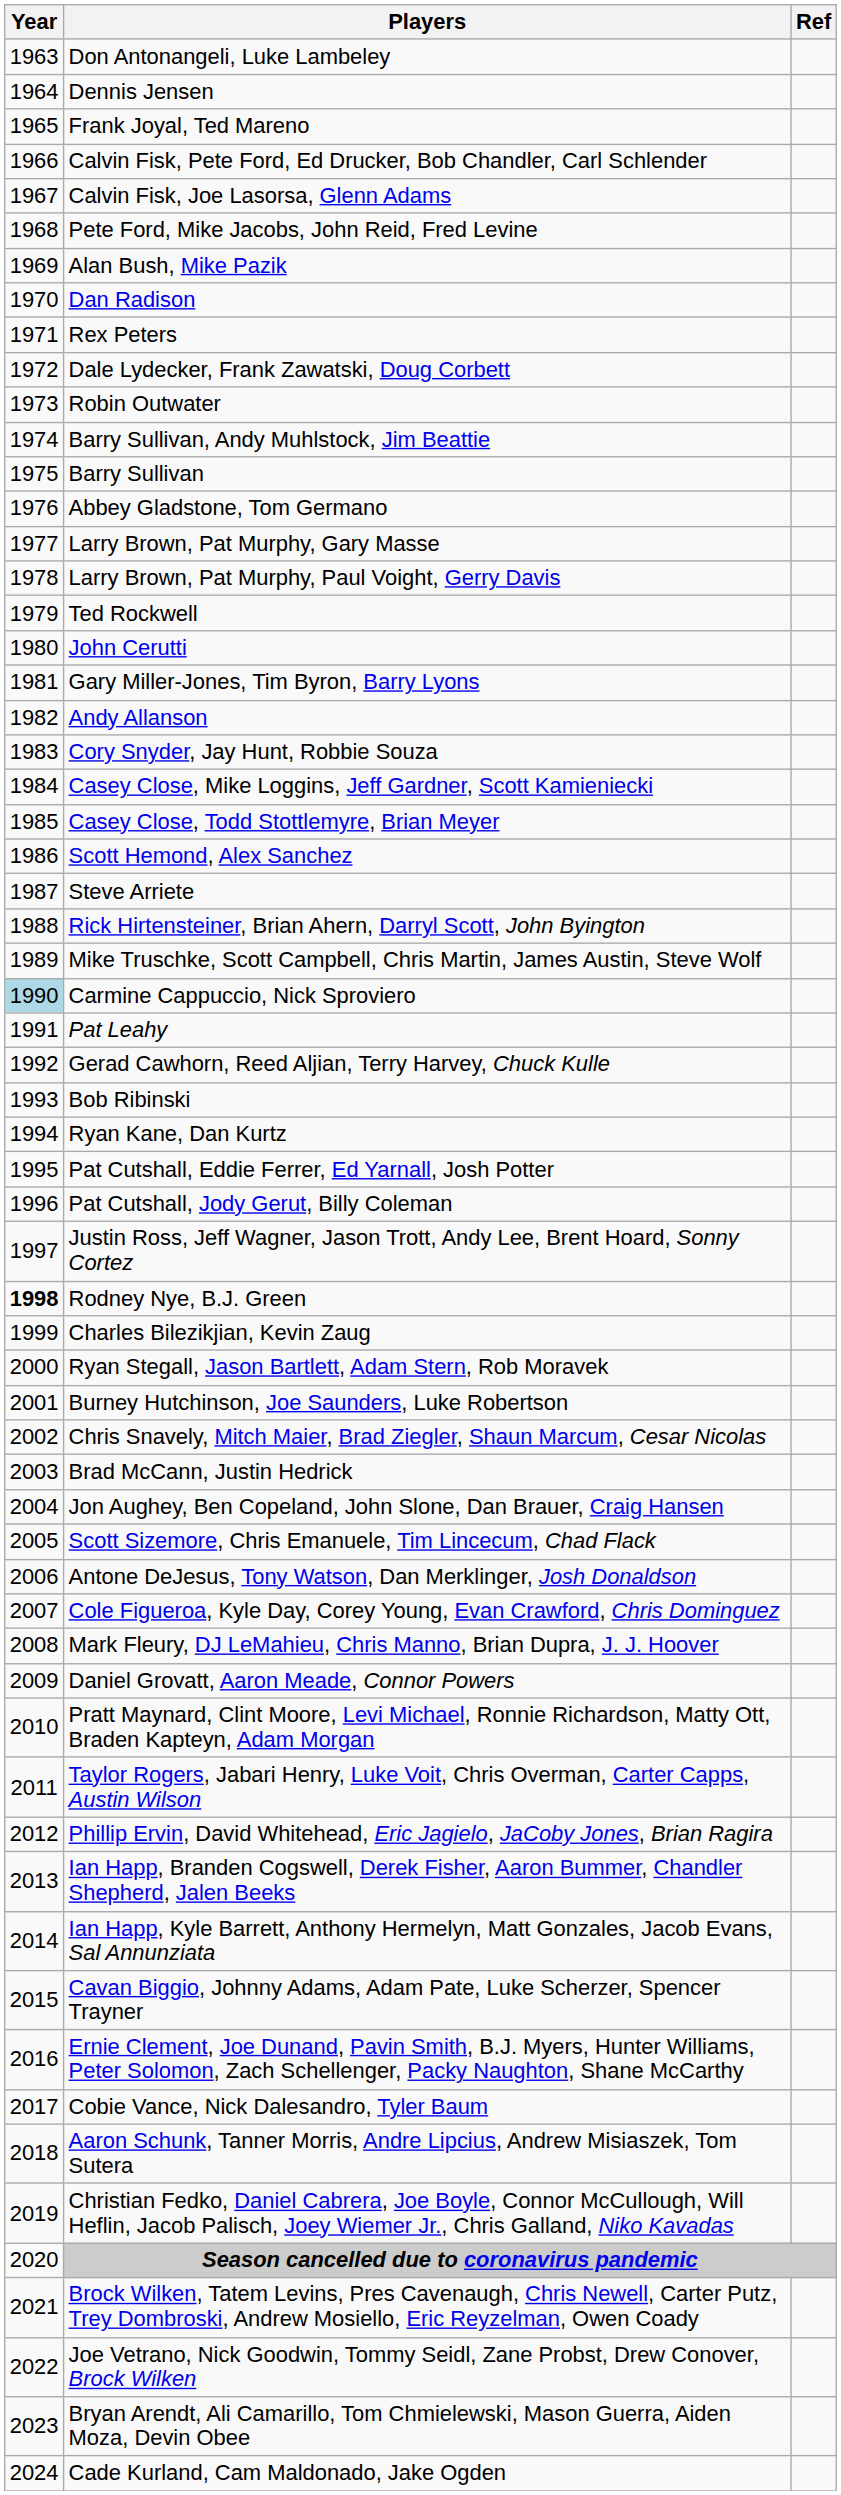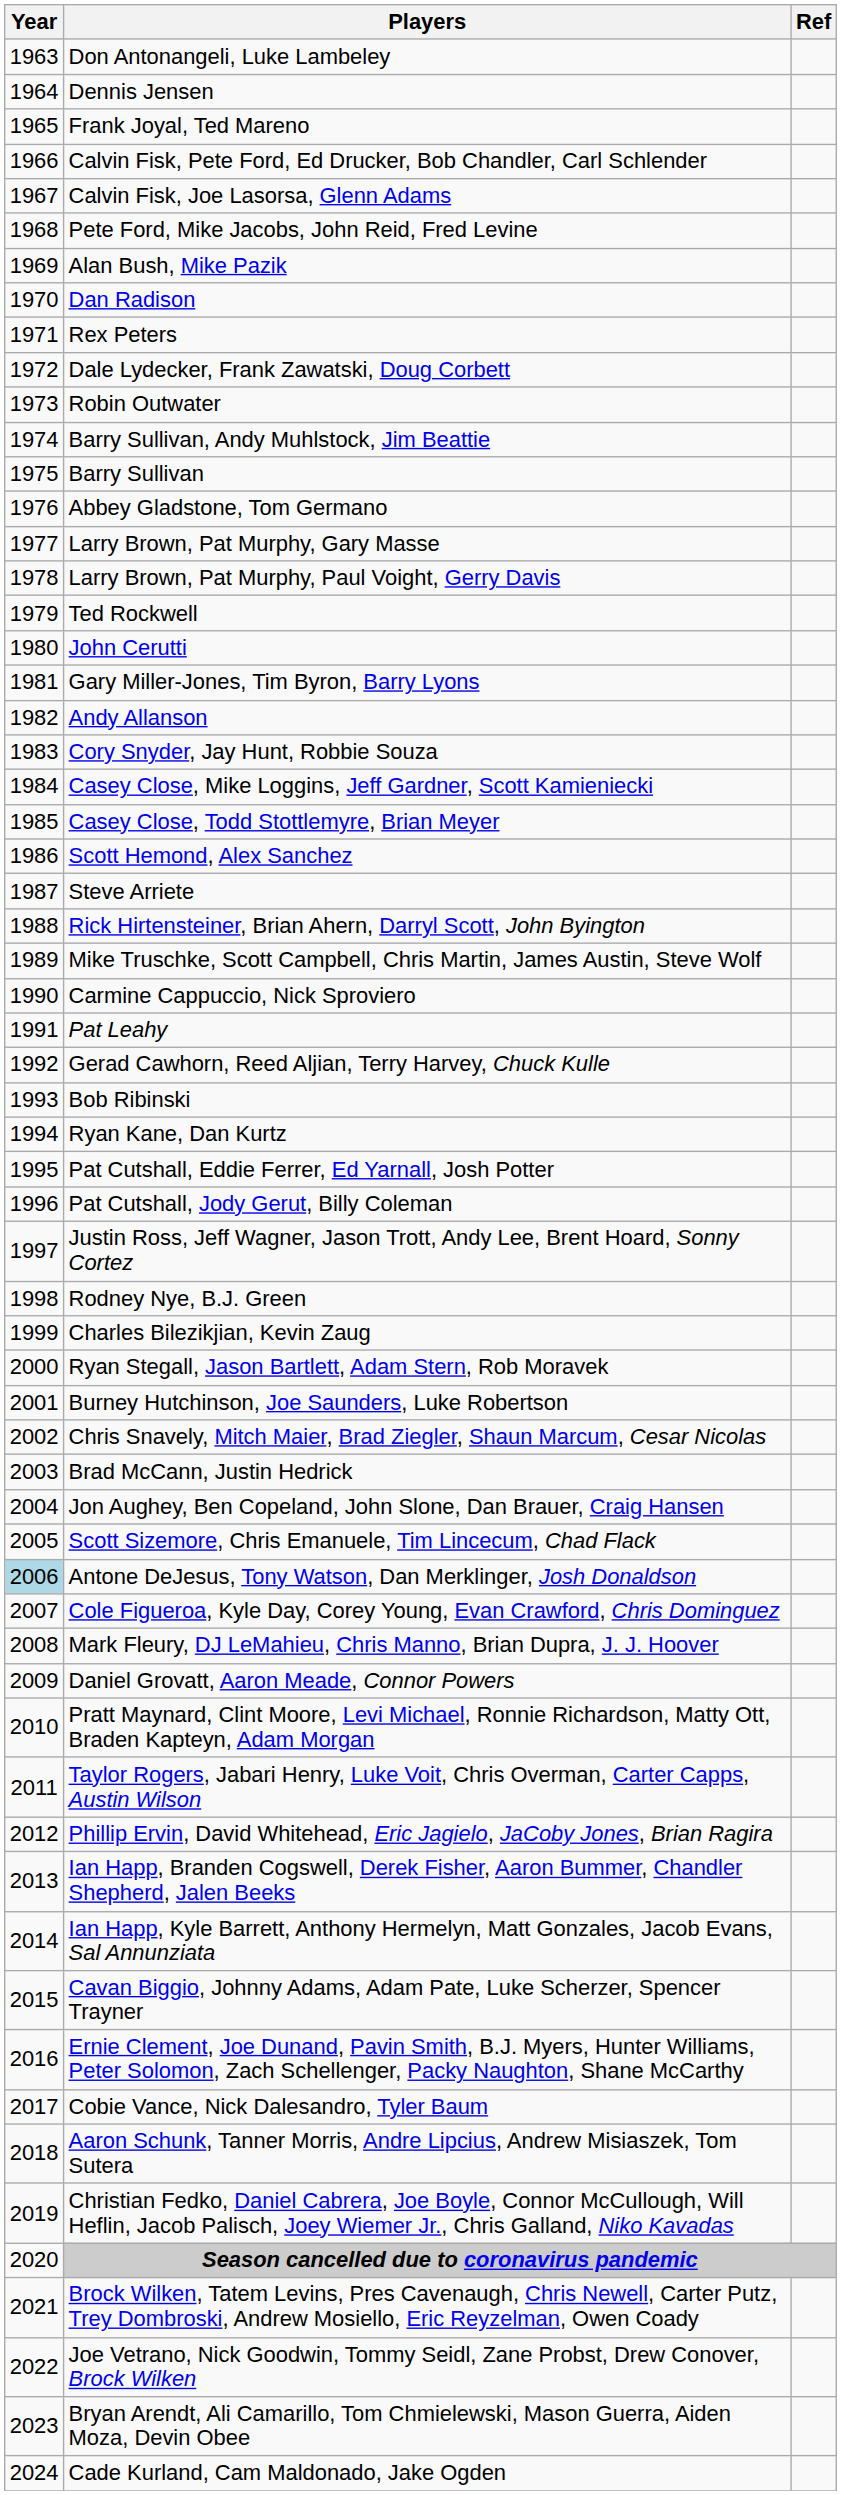(34, 995) lightblue background -> (34, 995) no background
(34, 1298) bold -> (34, 1298) normal
(34, 1576) no background -> (34, 1576) lightblue background
